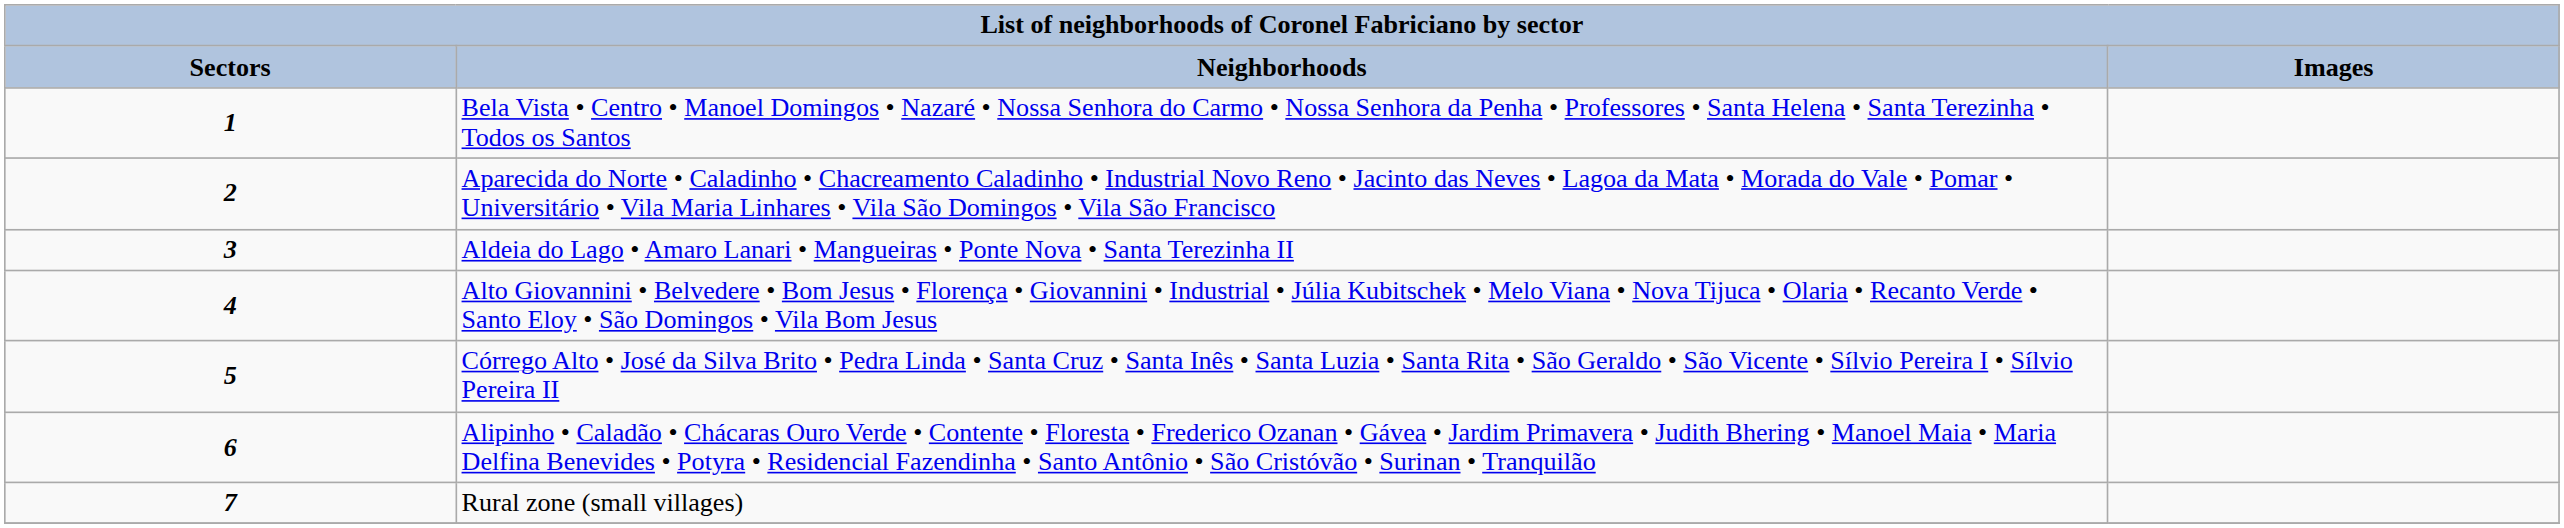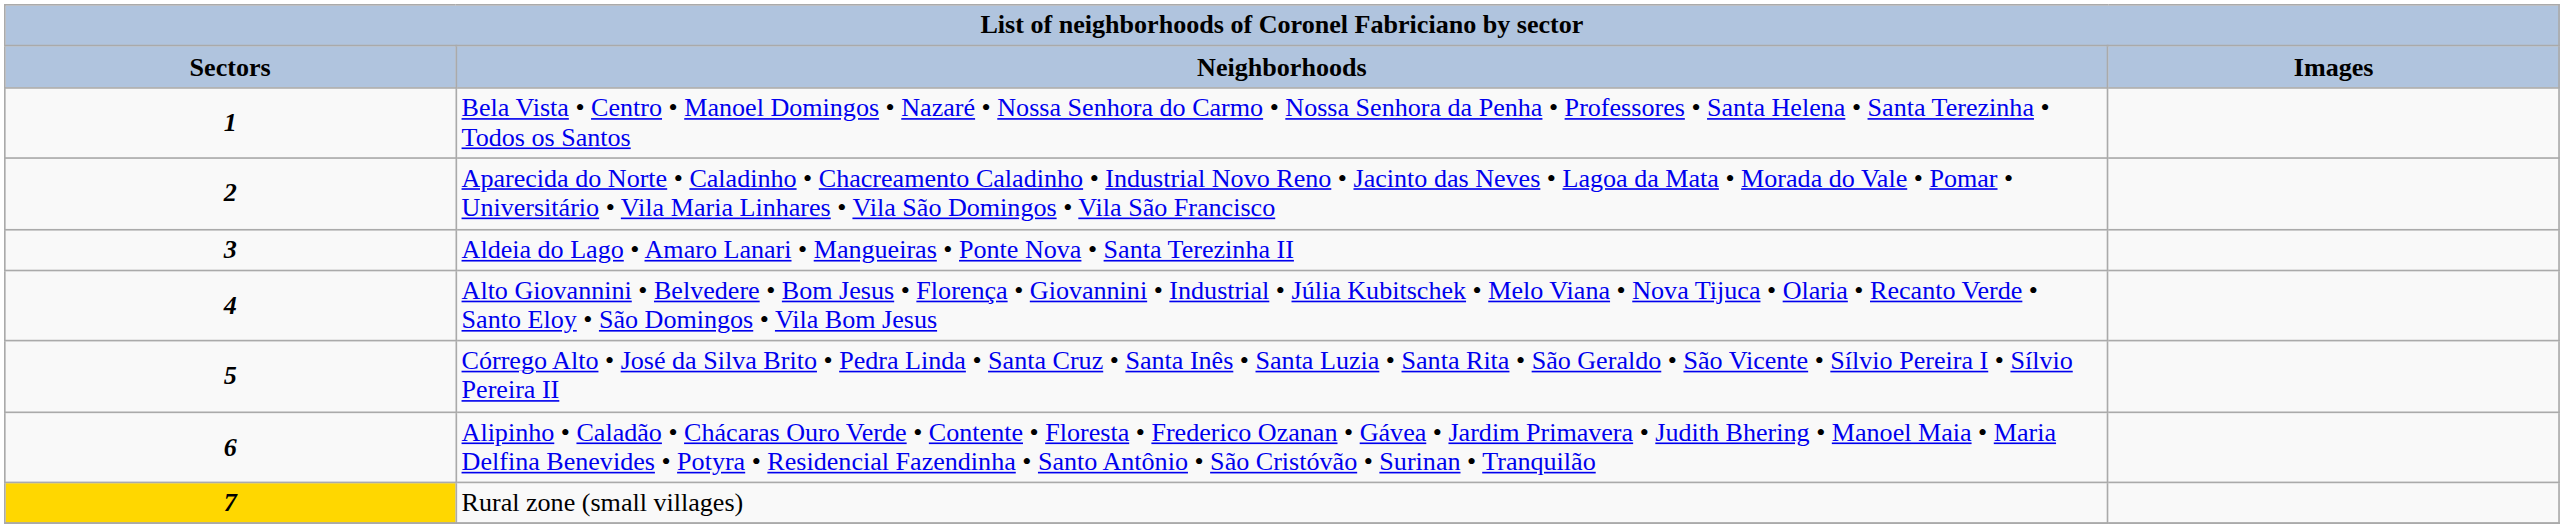(230, 502) no background -> (230, 502) gold background
